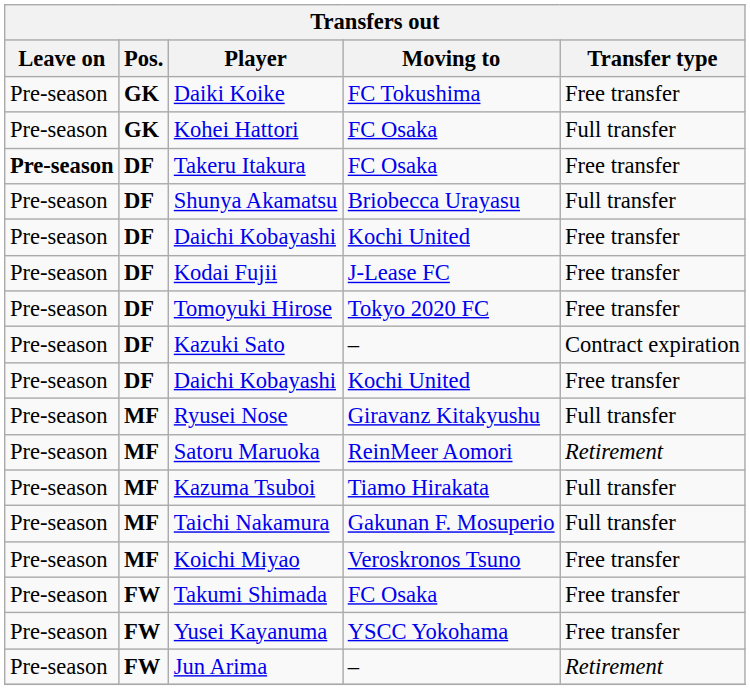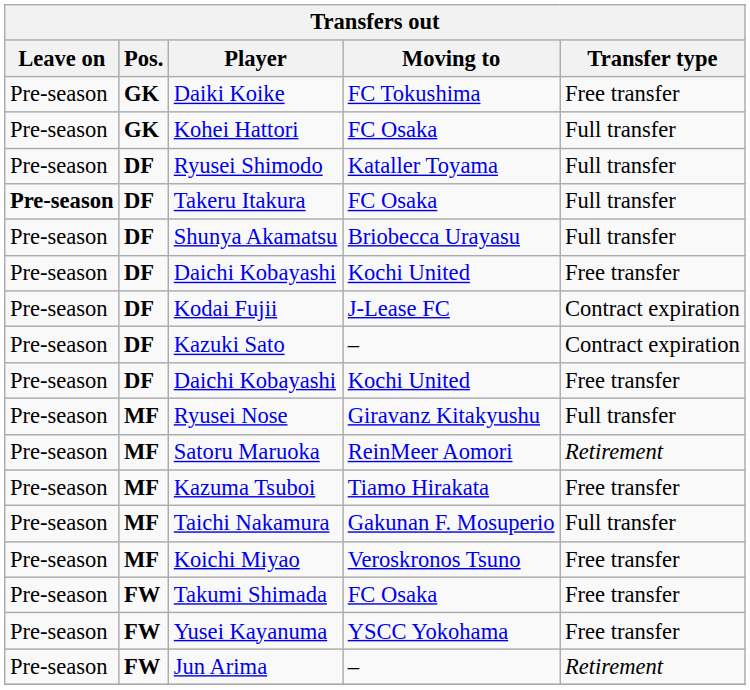+ row: (248, 165)
(622, 165) Free transfer -> (620, 201) Full transfer
(622, 272) Free transfer -> (652, 308) Contract expiration
- row: (253, 308)
(620, 487) Full transfer -> (622, 487) Free transfer
